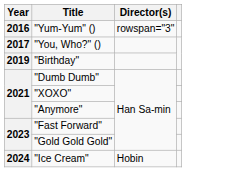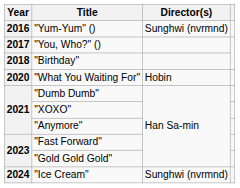(146, 28) rowspan="3" -> (186, 28) Sunghwi (nvrmnd)
(18, 61) 2019 -> (18, 61) 2018
+ row: (87, 77)
(130, 158) Hobin -> (186, 175) Sunghwi (nvrmnd)
